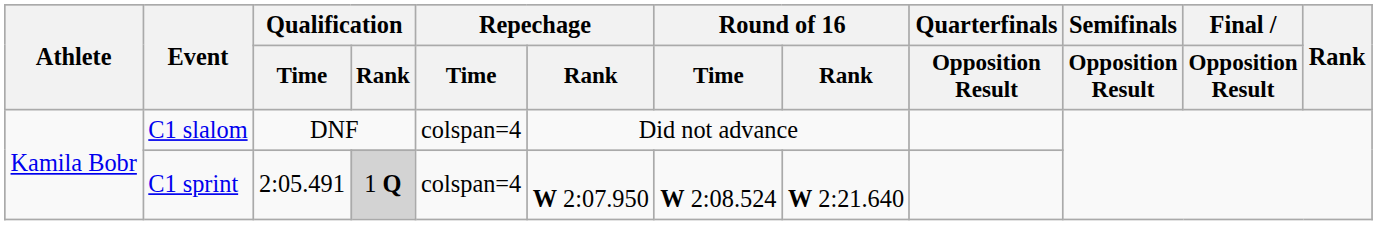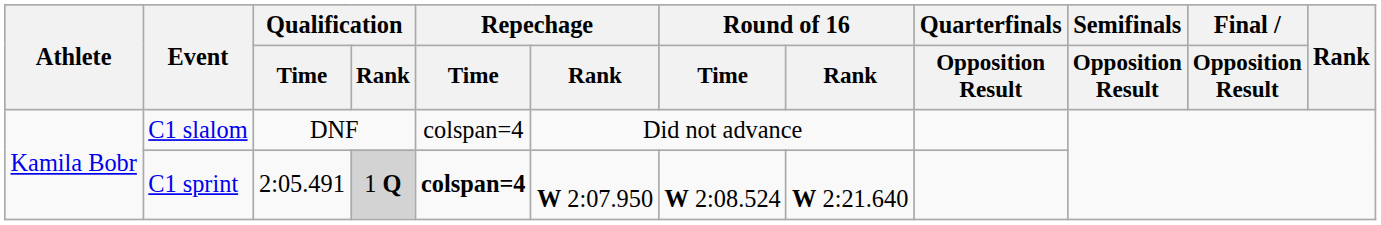(471, 184) normal -> (473, 184) bold
